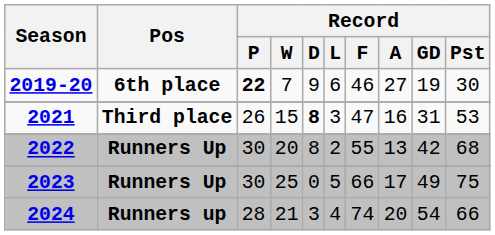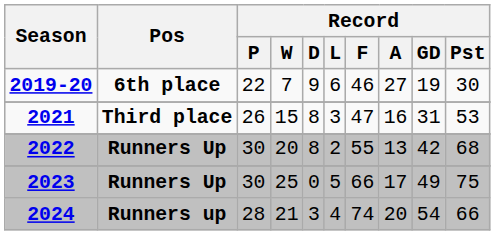(254, 85) bold -> (254, 85) normal
(314, 117) bold -> (314, 117) normal
